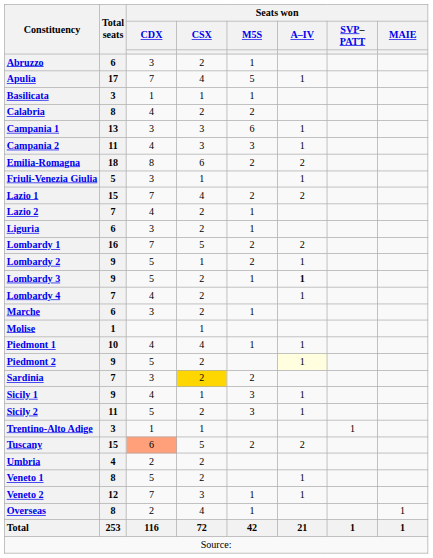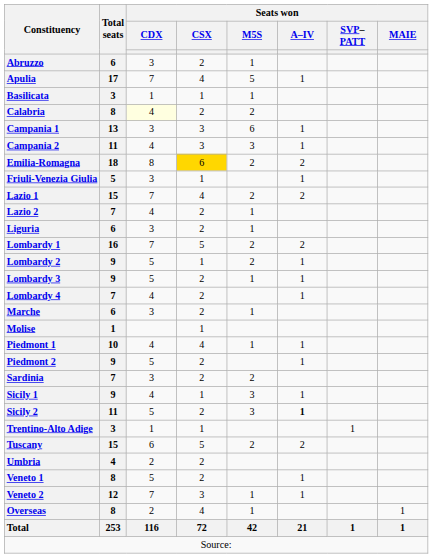(152, 112) no background -> (152, 112) lightyellow background
(202, 162) no background -> (202, 162) gold background
(302, 279) bold -> (302, 279) normal
(302, 362) lightyellow background -> (302, 362) no background
(202, 378) gold background -> (202, 378) no background
(302, 412) normal -> (302, 412) bold
(152, 445) lightsalmon background -> (152, 445) no background
